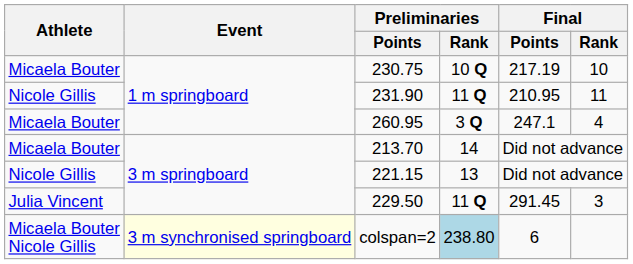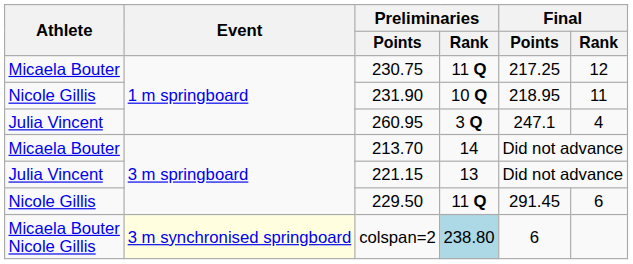(469, 69) 10 Q -> (469, 69) 11 Q
(534, 69) 217.19 -> (534, 69) 217.25
(599, 69) 10 -> (599, 69) 12
(469, 96) 11 Q -> (469, 96) 10 Q
(534, 96) 210.95 -> (534, 96) 218.95
(64, 122) Micaela Bouter -> (56, 122) Julia Vincent
(52, 175) Nicole Gillis -> (56, 175) Julia Vincent
(56, 201) Julia Vincent -> (52, 201) Nicole Gillis
(599, 201) 3 -> (599, 201) 6
